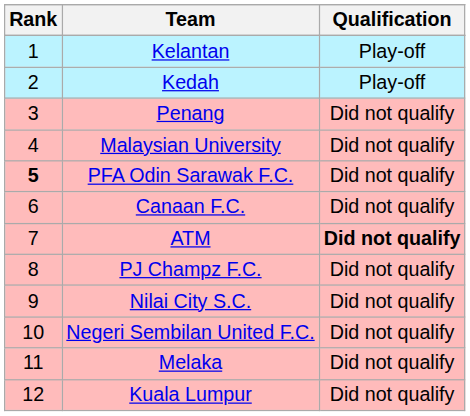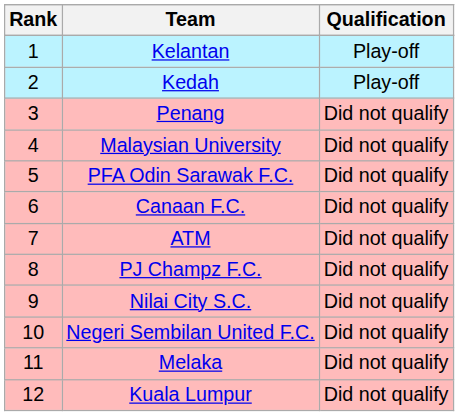(33, 176) bold -> (33, 176) normal
(392, 238) bold -> (386, 238) normal
